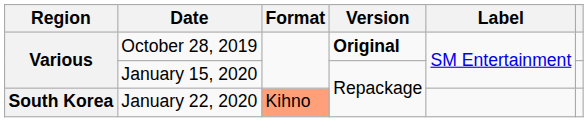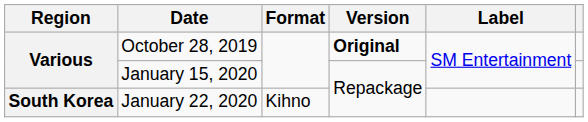(288, 102) lightsalmon background -> (288, 102) no background
